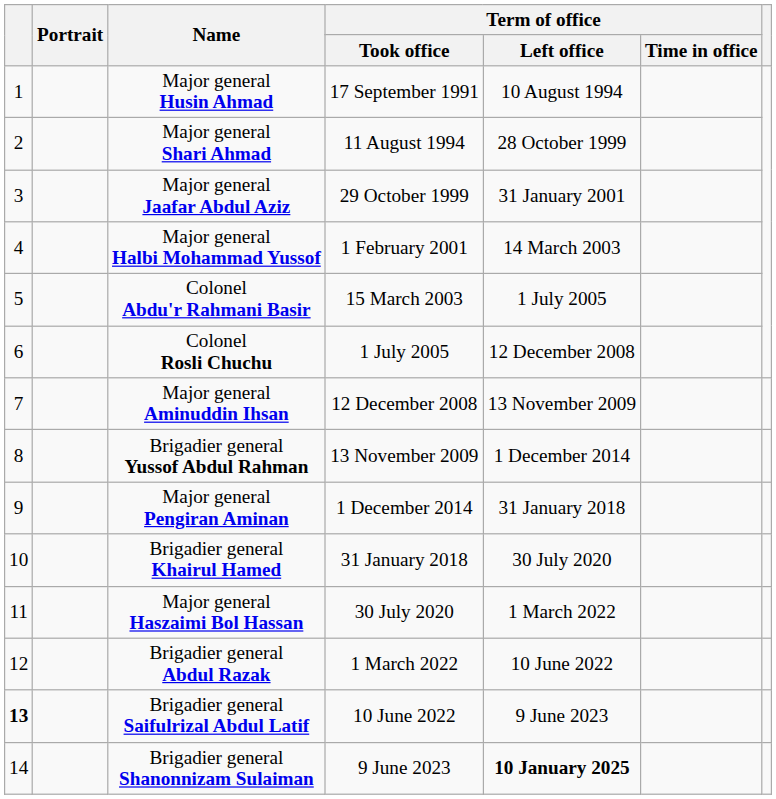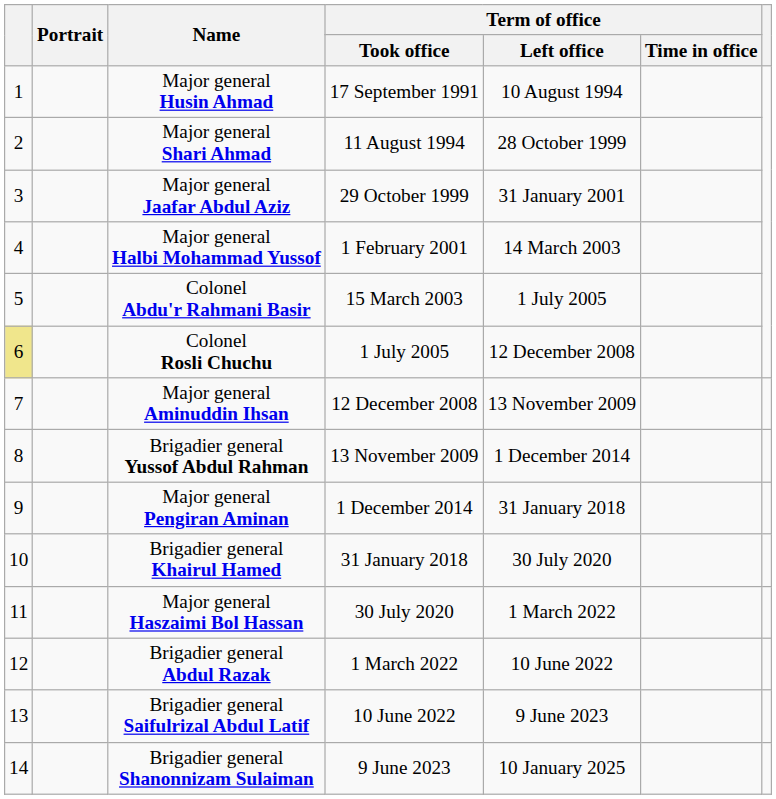(19, 351) no background -> (19, 351) khaki background
(19, 716) bold -> (19, 716) normal
(562, 768) bold -> (562, 768) normal
